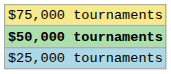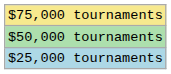(85, 37) bold -> (85, 37) normal
